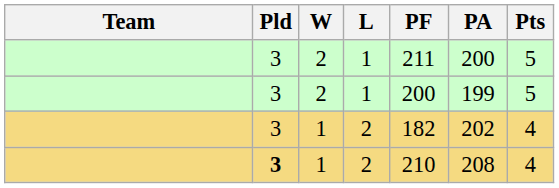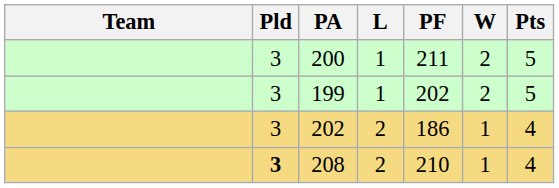columns swapped: (321, 22) <-> (478, 22)
(419, 93) 200 -> (433, 93) 202
(419, 128) 182 -> (433, 128) 186
